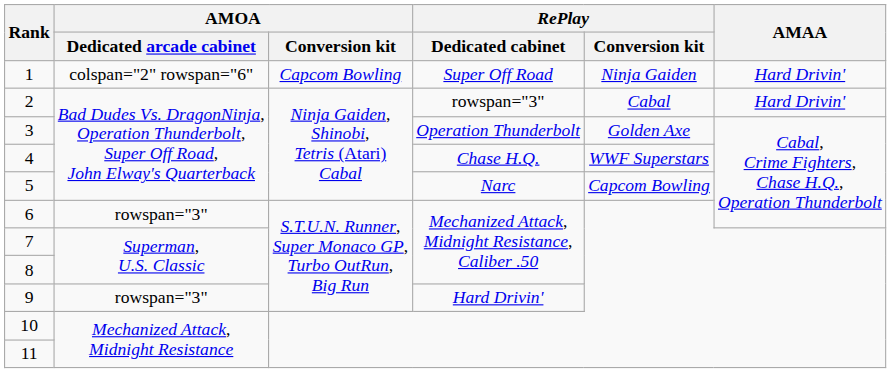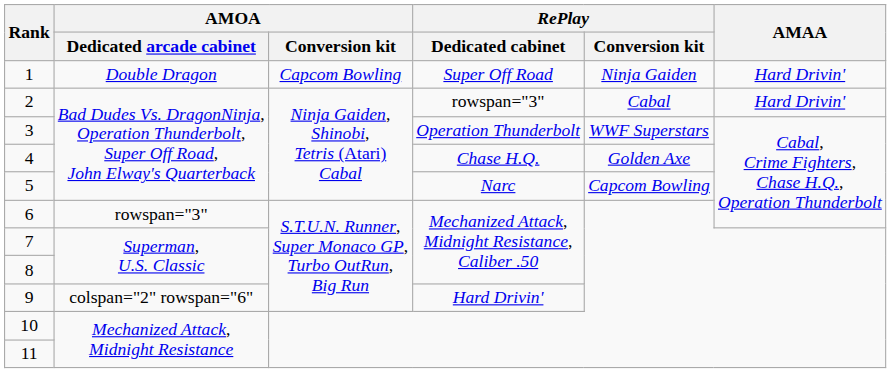(161, 74) colspan="2" rowspan="6" -> (161, 74) Double Dragon
(649, 130) Golden Axe -> (649, 130) WWF Superstars
(649, 158) WWF Superstars -> (649, 158) Golden Axe
(161, 297) rowspan="3" -> (161, 297) colspan="2" rowspan="6"
